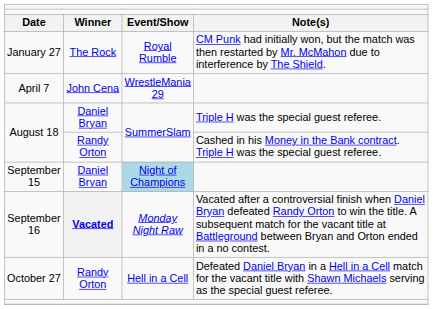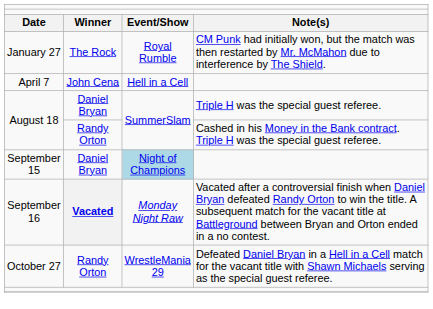(158, 88) WrestleMania 29 -> (158, 82) Hell in a Cell
(158, 278) Hell in a Cell -> (158, 266) WrestleMania 29
